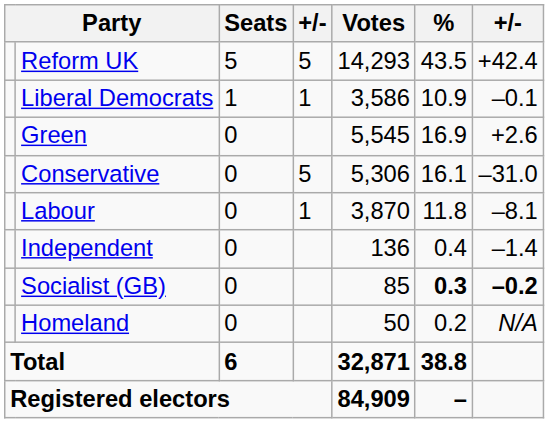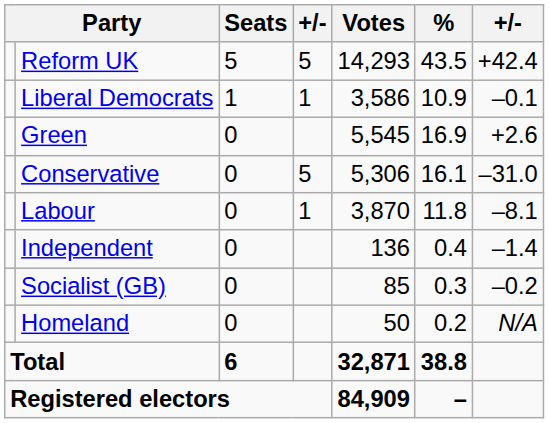(450, 286) bold -> (450, 286) normal
(515, 286) bold -> (515, 286) normal
